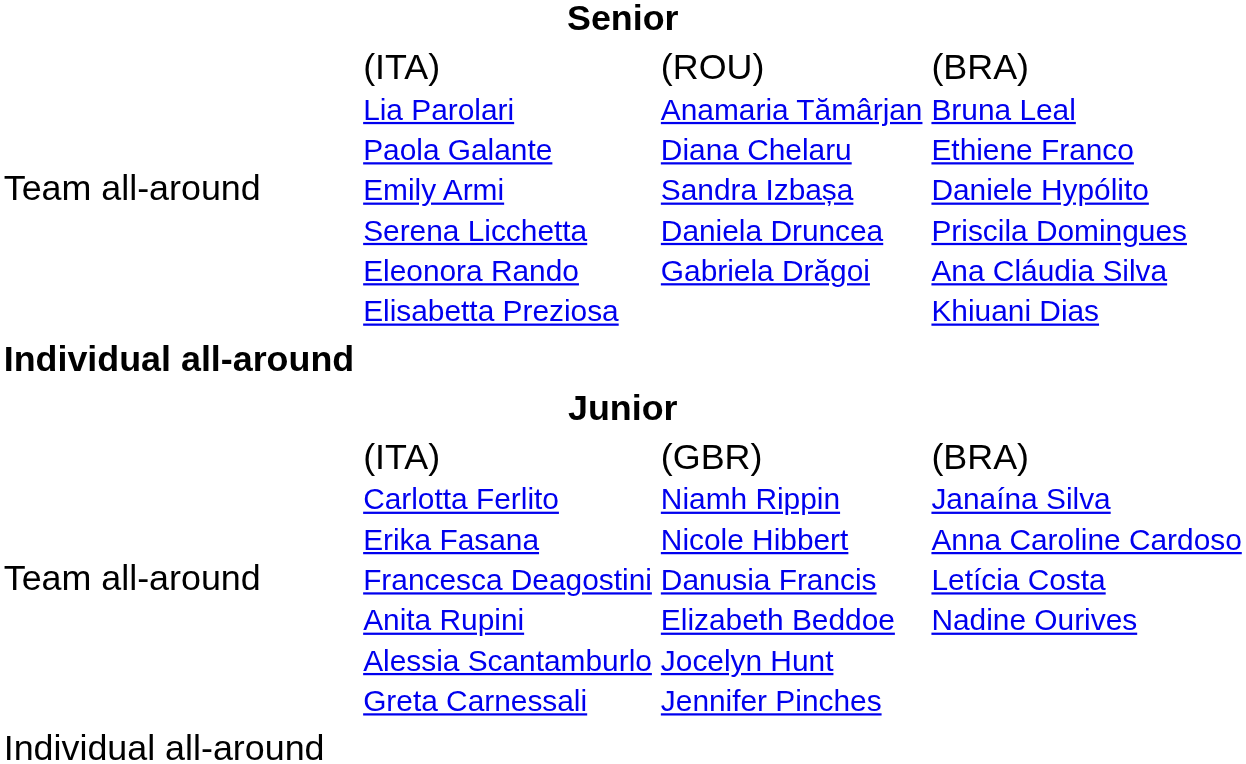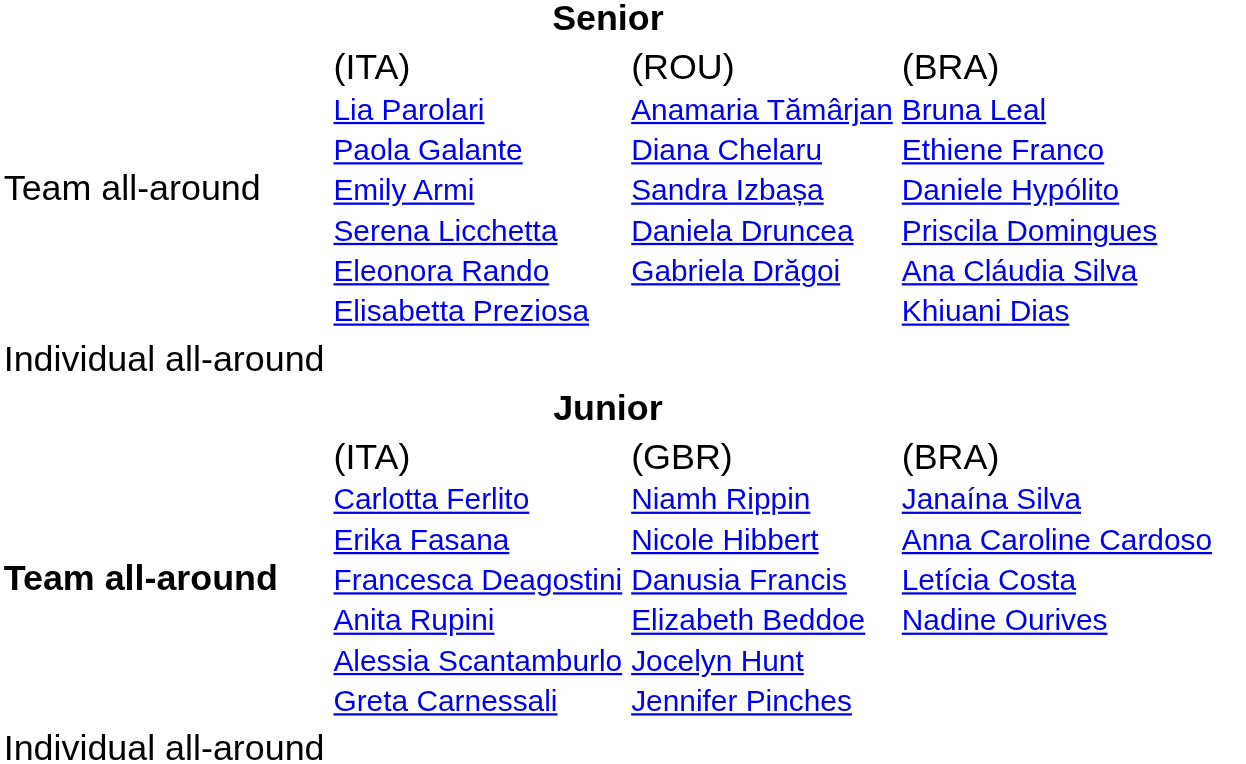(179, 358) bold -> (164, 358) normal
(132, 578) normal -> (141, 578) bold
